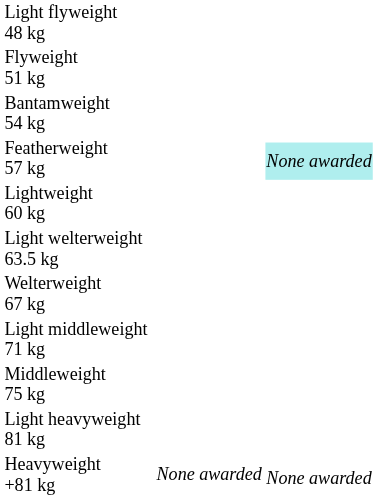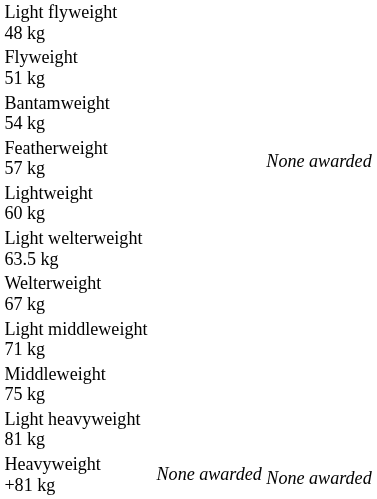(319, 161) paleturquoise background -> (319, 161) no background
